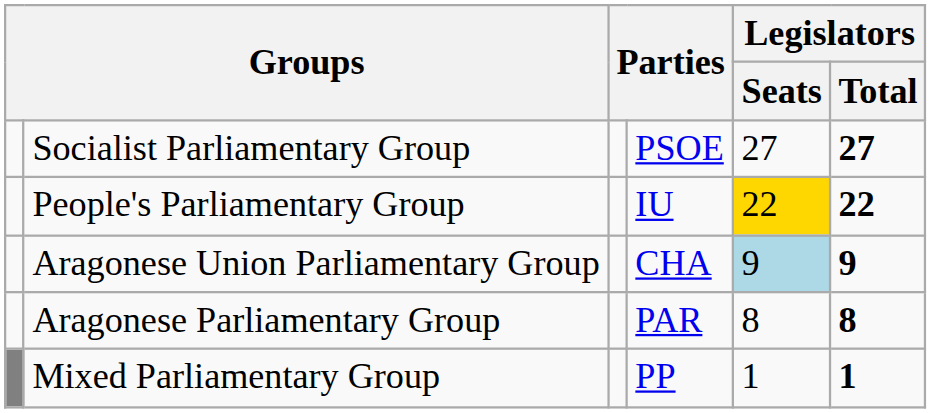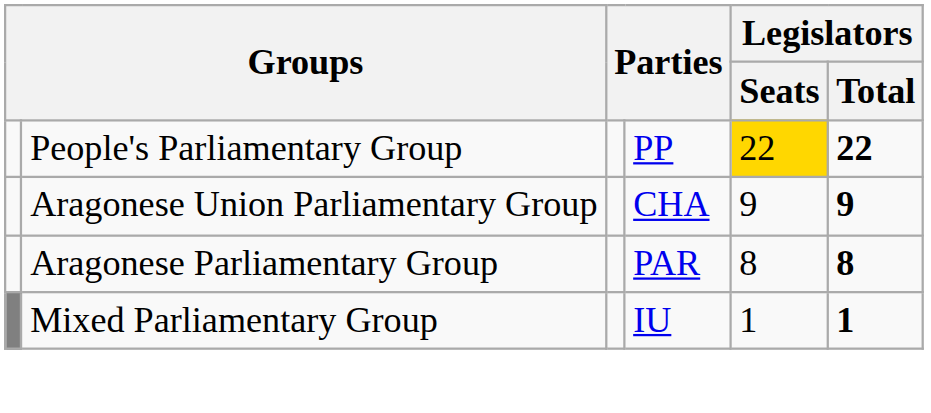- row: (251, 147)
(654, 205) IU -> (653, 147) PP
(751, 262) lightblue background -> (748, 205) no background
(655, 377) PP -> (652, 319) IU
